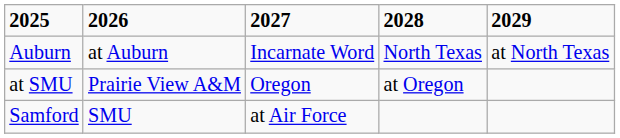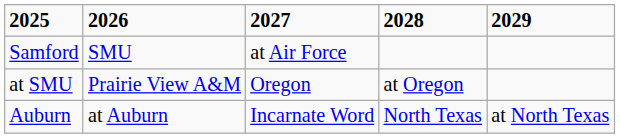rows swapped: (40, 52) <-> (44, 116)
